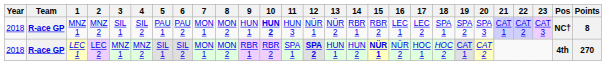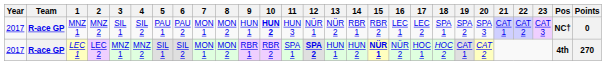(15, 28) 2018 -> (15, 28) 2017
(587, 28) 8 -> (587, 28) 0
(15, 50) 2018 -> (15, 50) 2017
